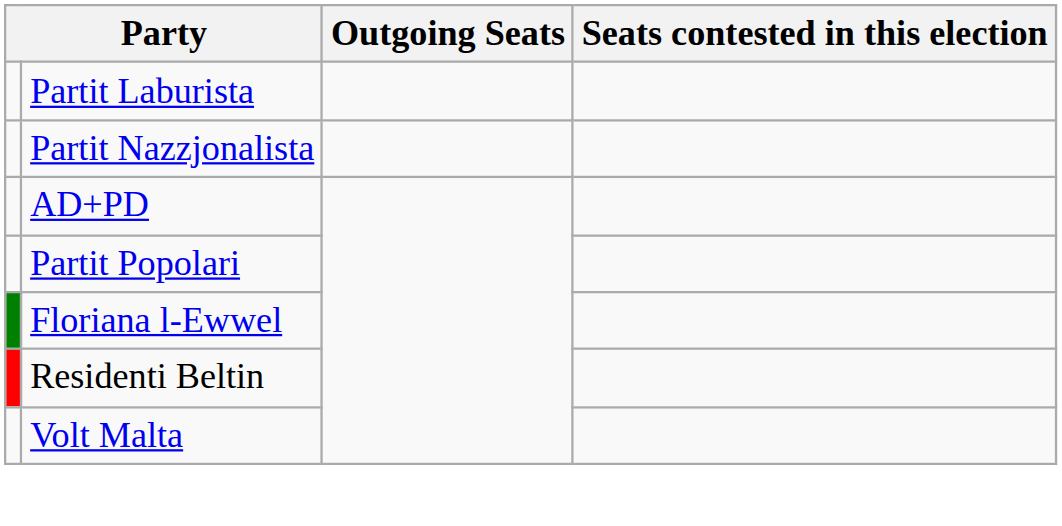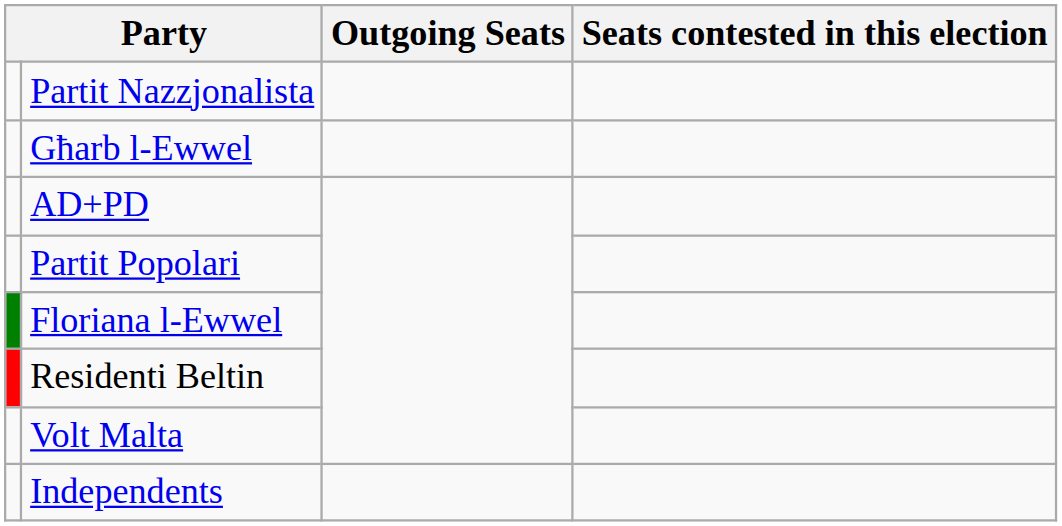- row: (142, 90)
+ row: (141, 147)
+ row: (127, 491)
